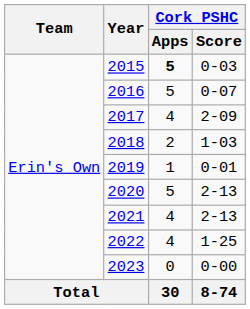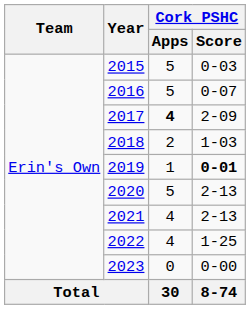(170, 67) bold -> (170, 67) normal
(170, 117) normal -> (170, 117) bold
(219, 167) normal -> (219, 167) bold
